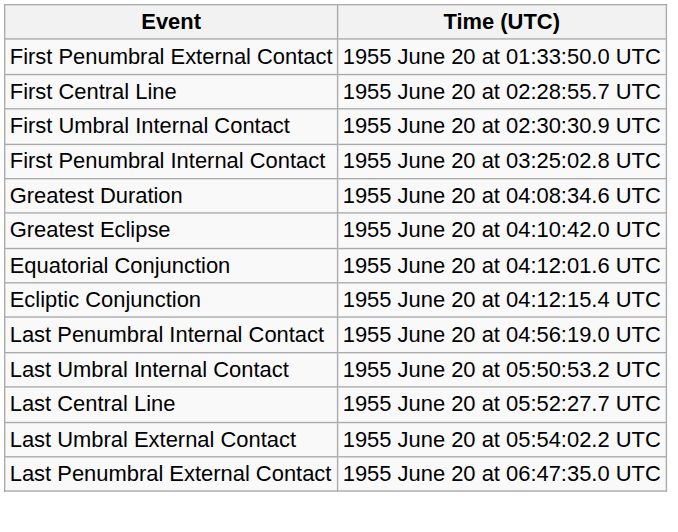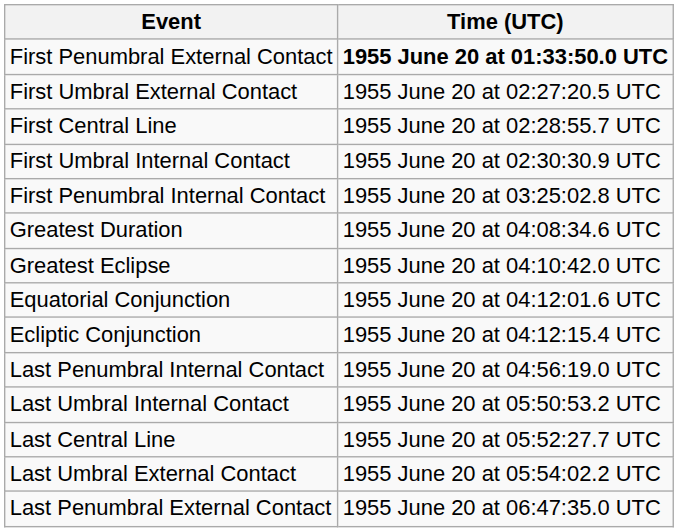(502, 56) normal -> (505, 56) bold
+ row: (153, 91)
